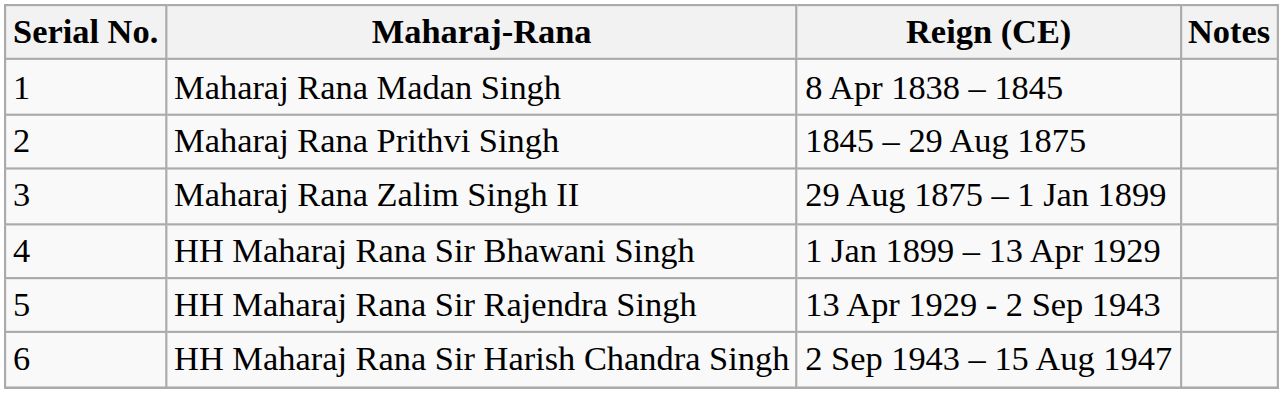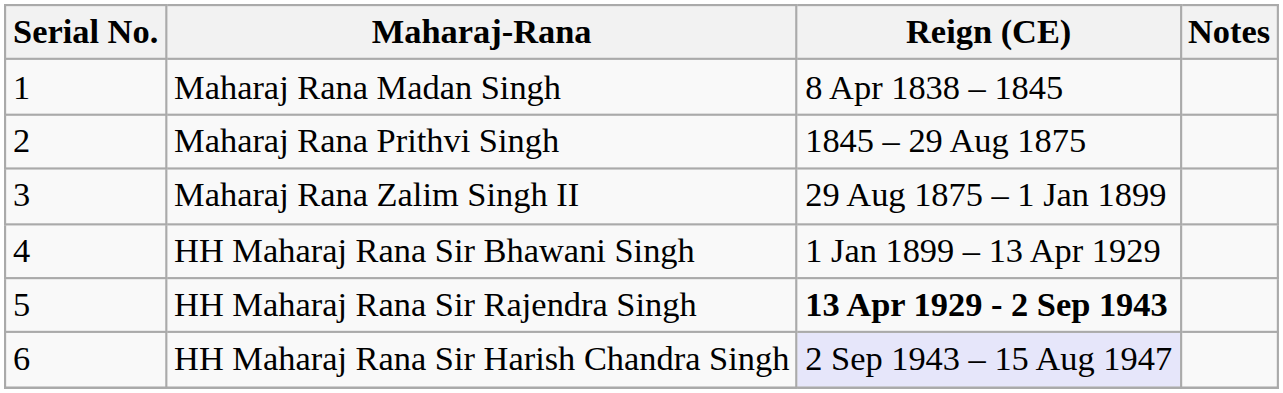(983, 304) normal -> (986, 304) bold
(989, 359) no background -> (989, 359) lavender background
